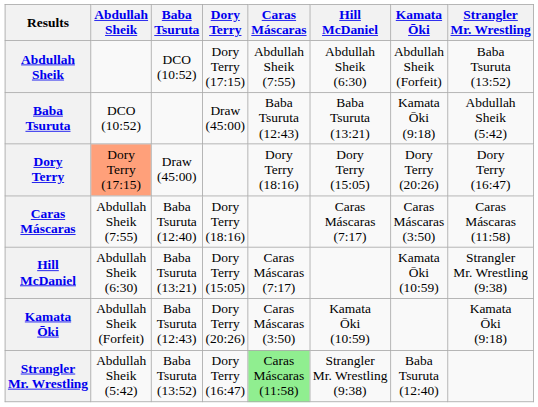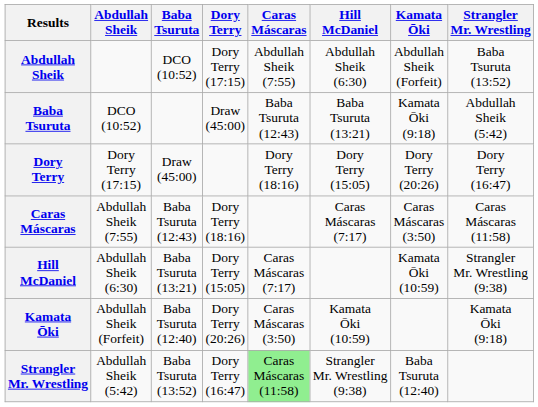(121, 169) lightsalmon background -> (121, 169) no background
(177, 221) Baba Tsuruta (12:40) -> (177, 221) Baba Tsuruta (12:43)
(177, 324) Baba Tsuruta (12:43) -> (177, 324) Baba Tsuruta (12:40)
